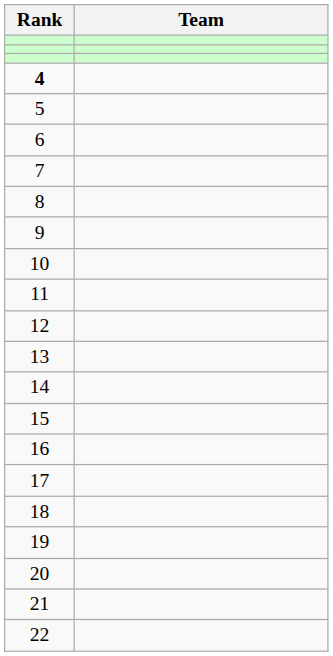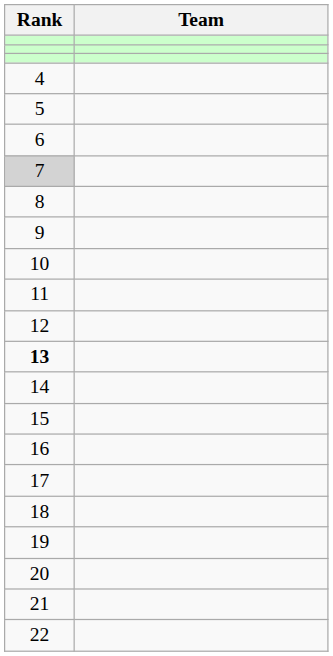(40, 77) bold -> (40, 77) normal
(40, 170) no background -> (40, 170) lightgrey background
(40, 356) normal -> (40, 356) bold
